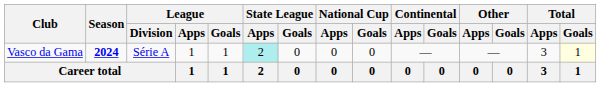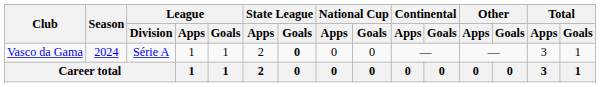(106, 52) bold -> (106, 52) normal
(261, 52) paleturquoise background -> (261, 52) no background
(297, 52) normal -> (297, 52) bold
(578, 52) lightyellow background -> (578, 52) no background
